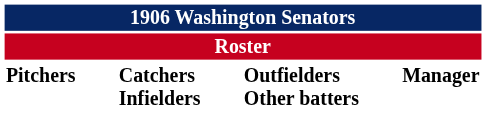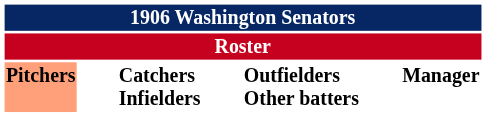(41, 75) no background -> (41, 75) lightsalmon background
